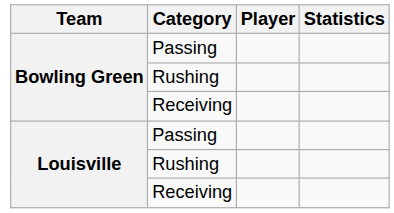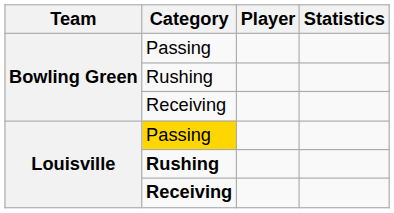(185, 134) no background -> (179, 134) gold background
(186, 163) normal -> (183, 163) bold
(192, 192) normal -> (189, 192) bold
